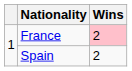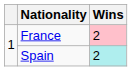(96, 55) no background -> (96, 55) paleturquoise background
